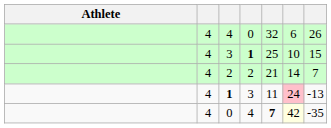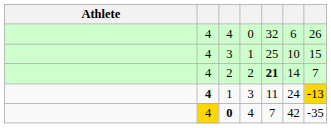(251, 53) bold -> (251, 53) normal
(272, 73) normal -> (272, 73) bold
(208, 93) normal -> (208, 93) bold
(229, 93) bold -> (229, 93) normal
(293, 93) pink background -> (293, 93) no background
(315, 93) no background -> (315, 93) gold background
(208, 113) no background -> (208, 113) gold background
(229, 113) normal -> (229, 113) bold
(272, 113) bold -> (272, 113) normal
(293, 113) lightyellow background -> (293, 113) no background
